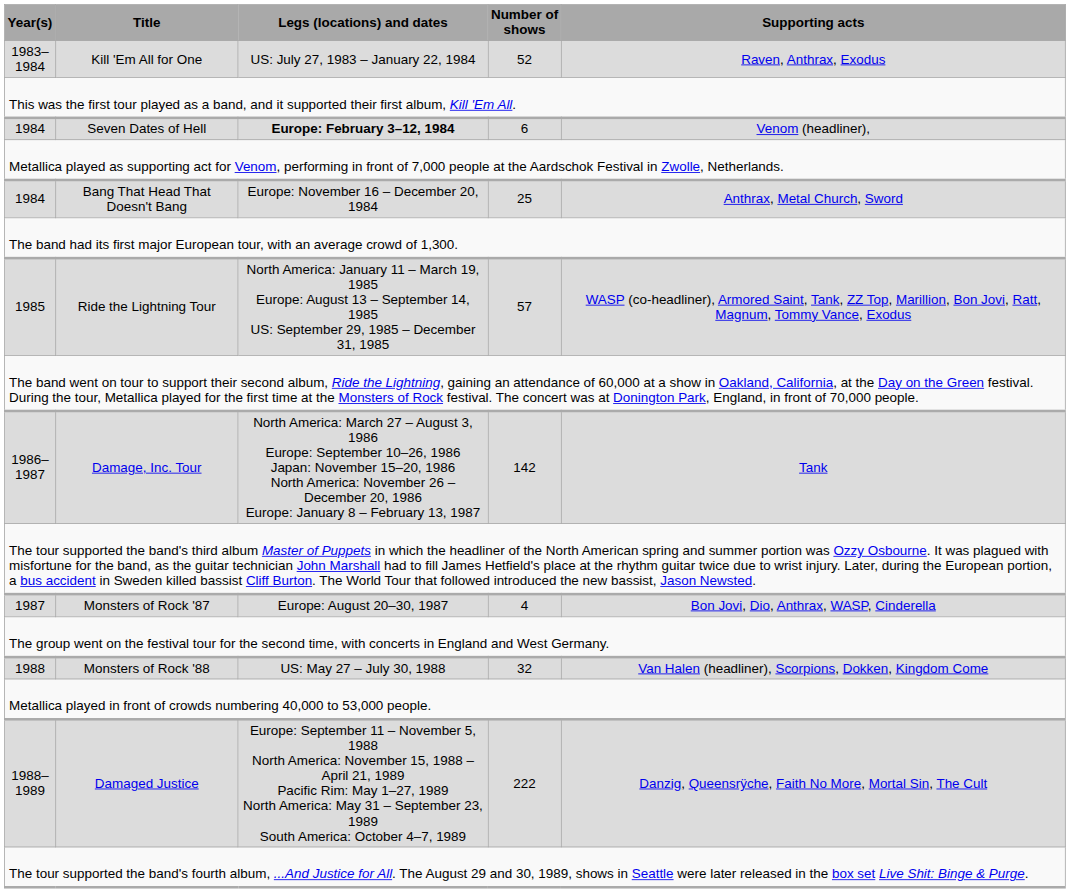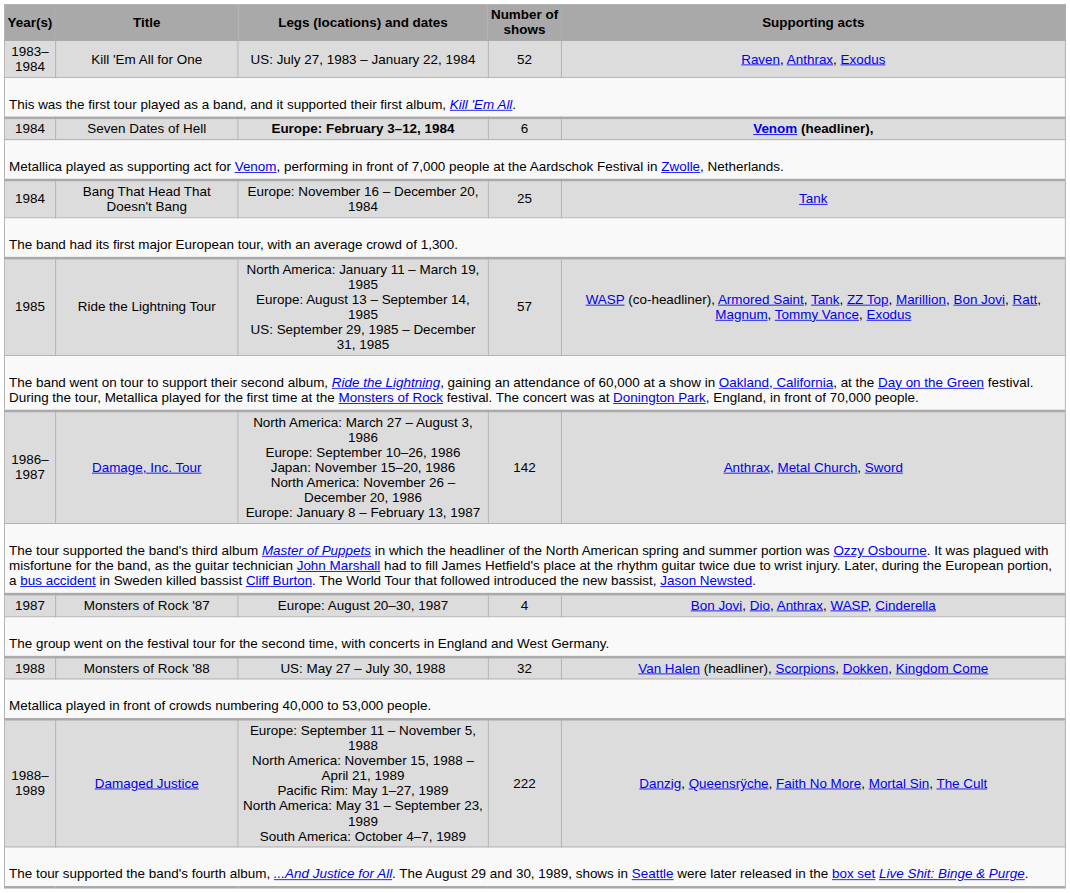(813, 129) normal -> (813, 129) bold
(813, 199) Anthrax, Metal Church, Sword -> (813, 199) Tank
(813, 467) Tank -> (813, 467) Anthrax, Metal Church, Sword
